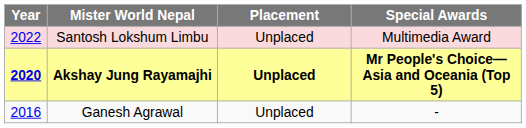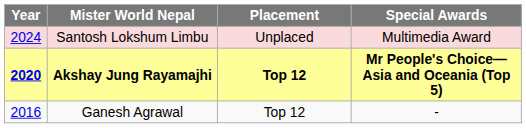(26, 37) 2022 -> (26, 37) 2024
(284, 75) Unplaced -> (284, 75) Top 12
(284, 112) Unplaced -> (284, 112) Top 12
